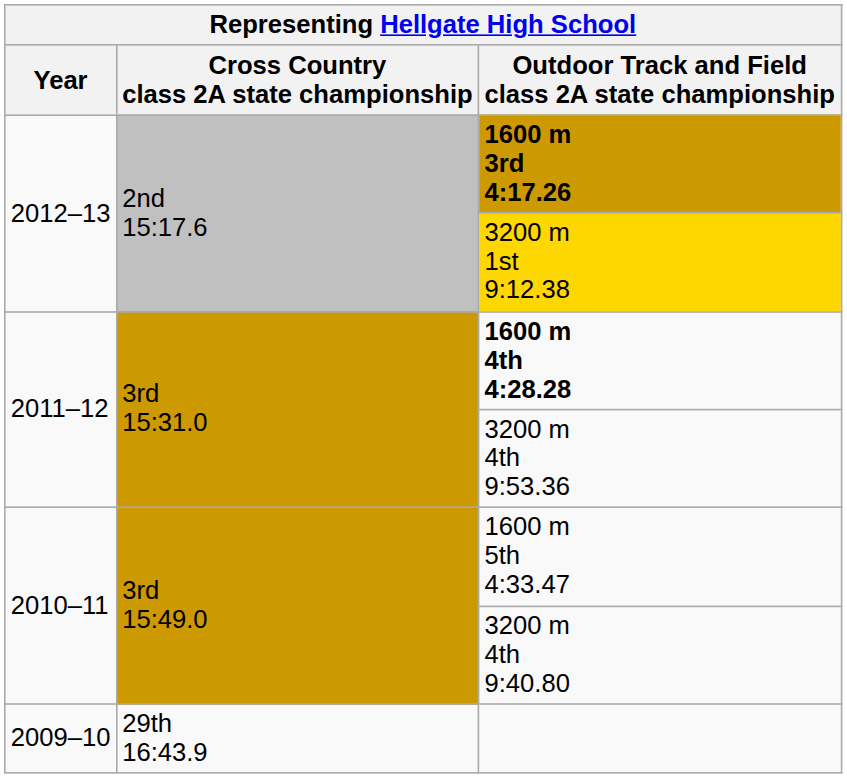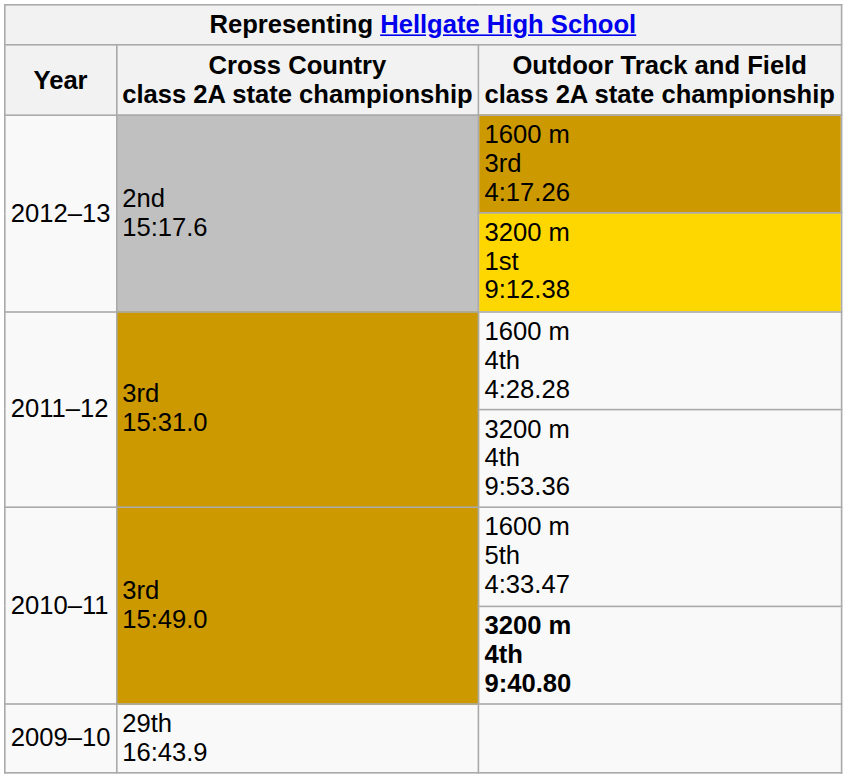(528, 163) bold -> (527, 163) normal
(528, 360) bold -> (527, 360) normal
(527, 654) normal -> (528, 654) bold
